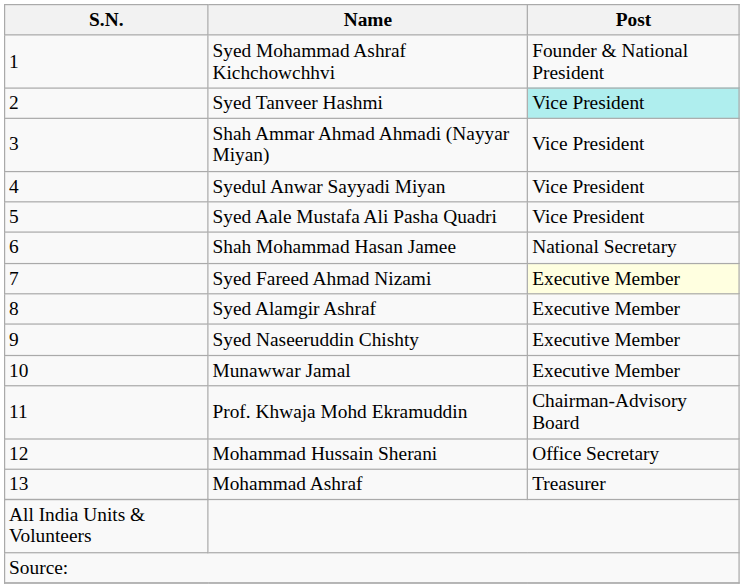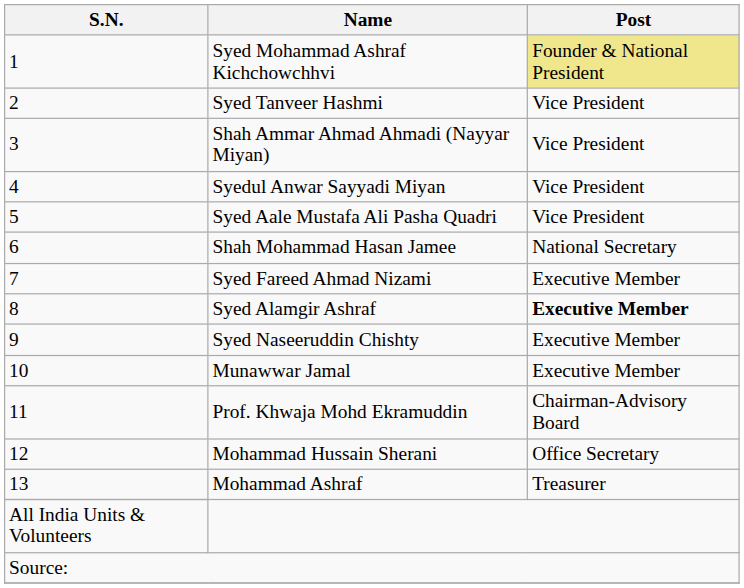(610, 61) no background -> (610, 61) khaki background
(588, 103) paleturquoise background -> (588, 103) no background
(606, 278) lightyellow background -> (606, 278) no background
(606, 309) normal -> (610, 309) bold
